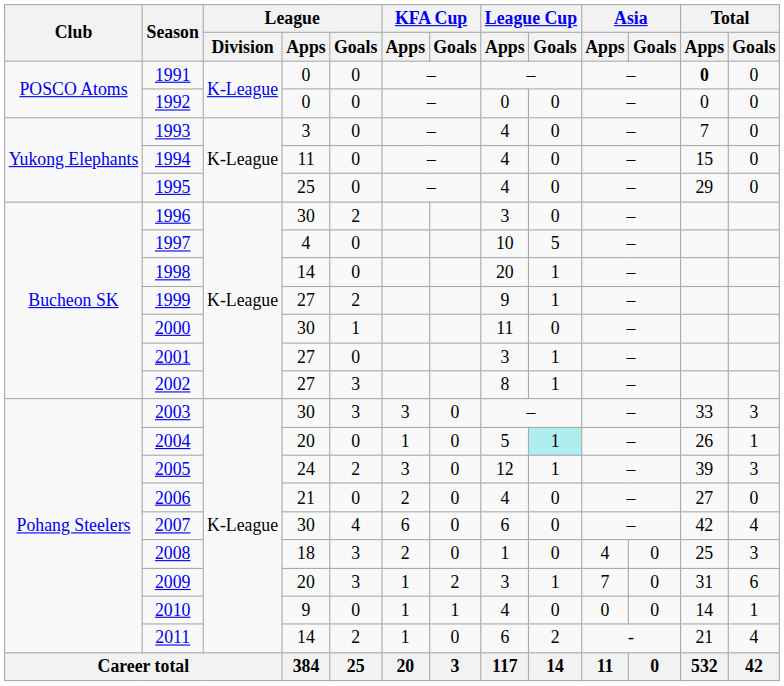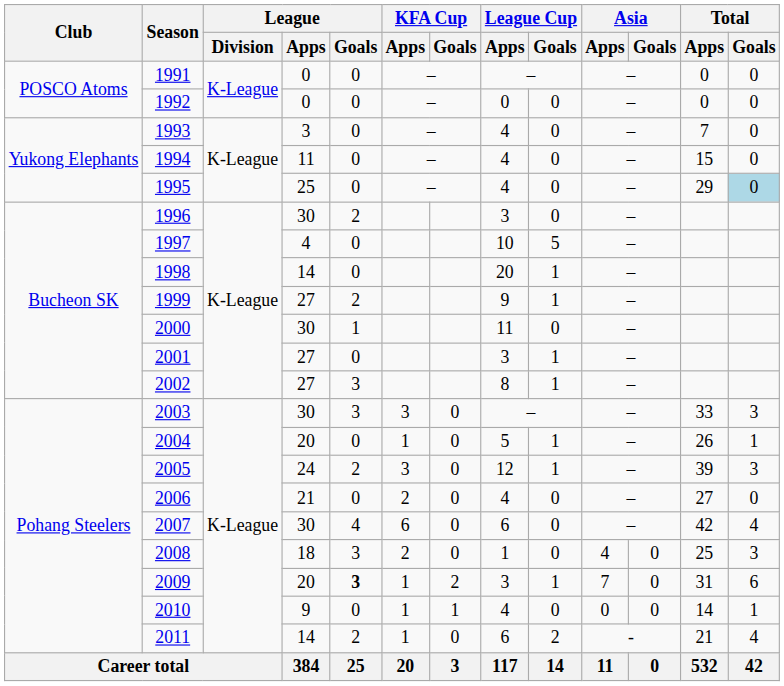(704, 74) bold -> (704, 74) normal
(754, 187) no background -> (754, 187) lightblue background
(555, 441) paleturquoise background -> (555, 441) no background
(356, 581) normal -> (356, 581) bold
